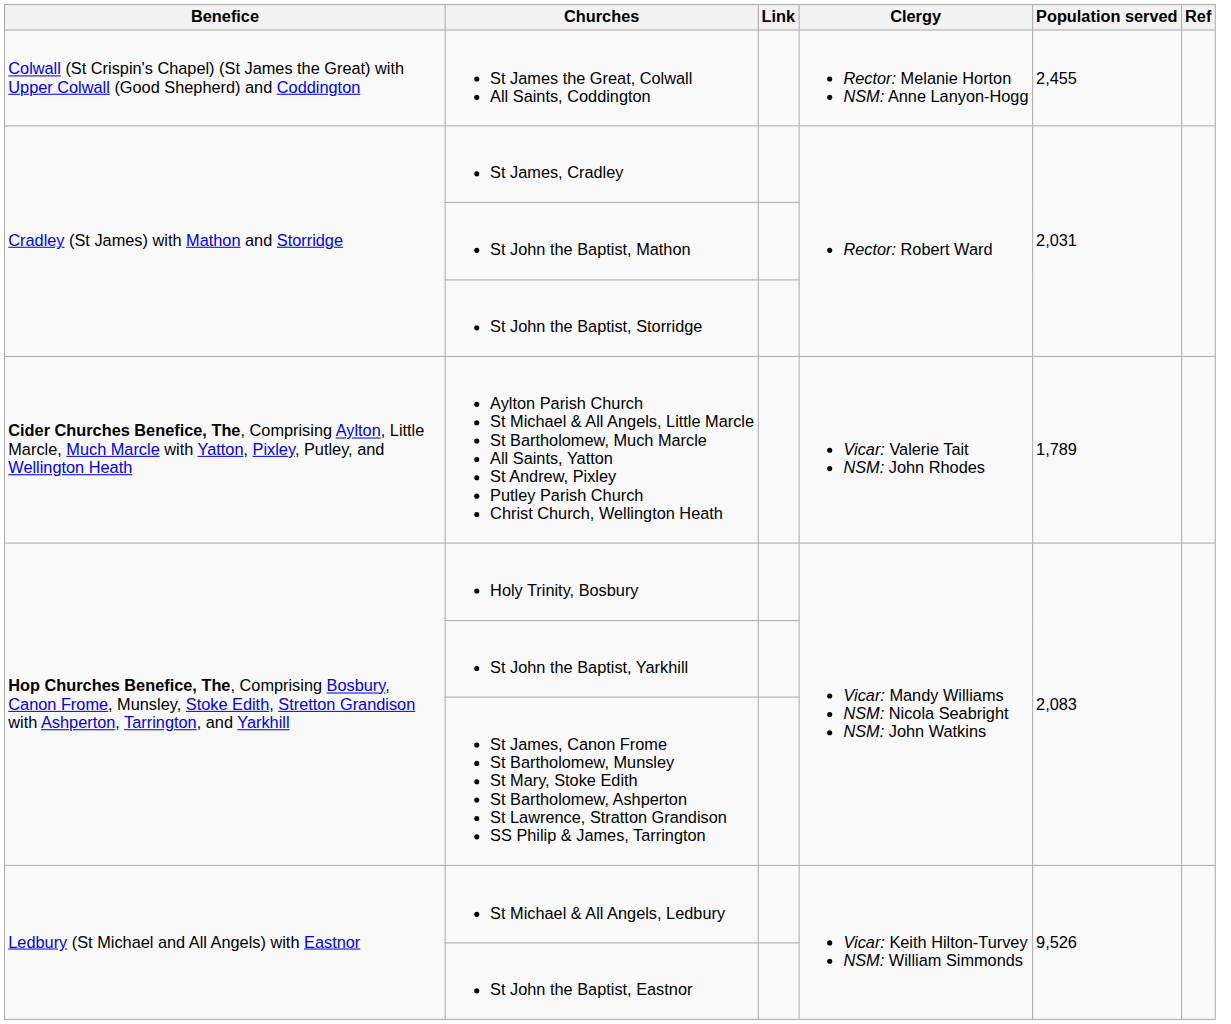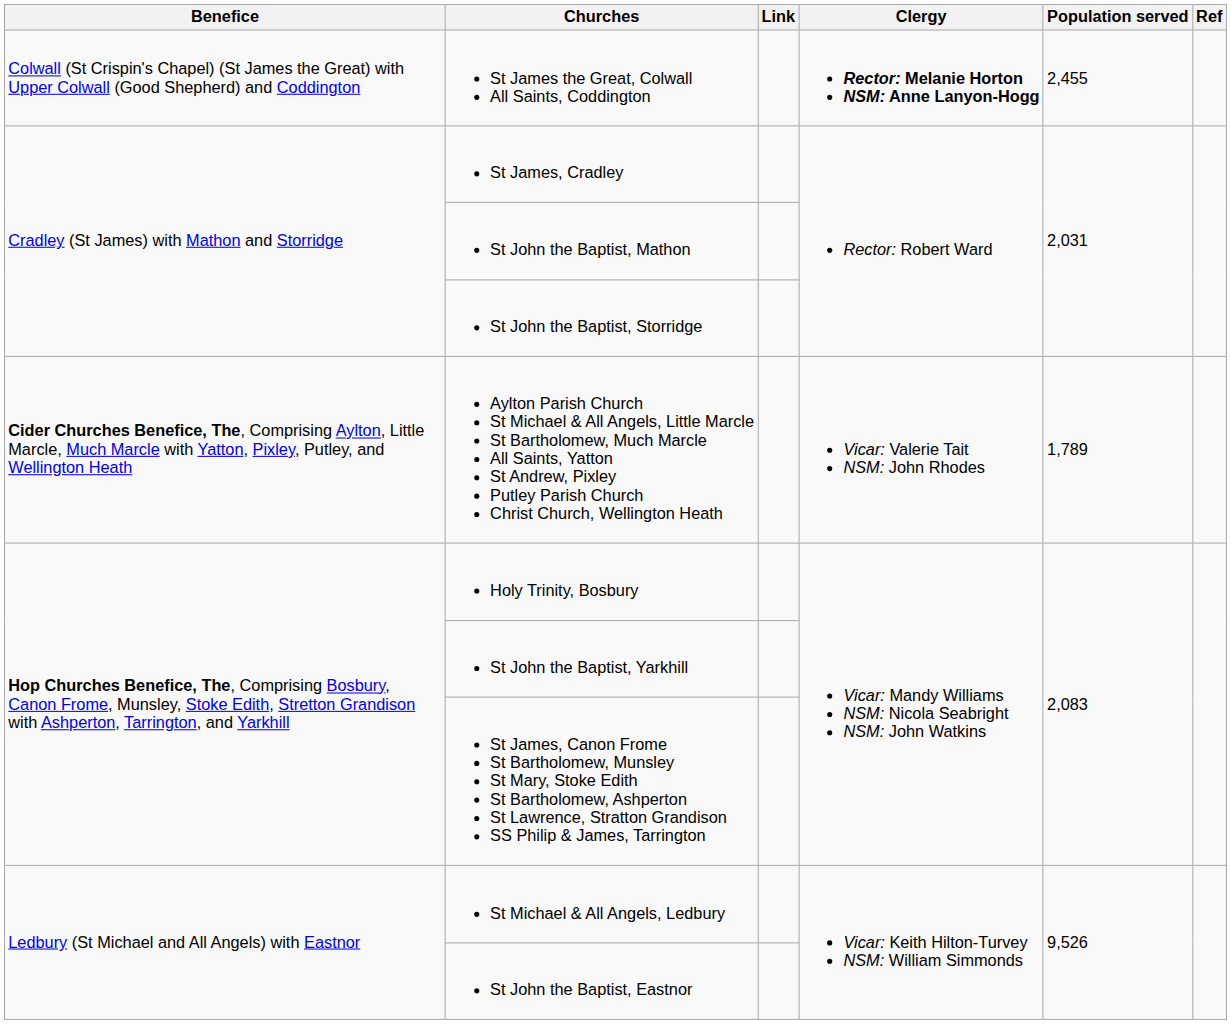(916, 87) normal -> (921, 87) bold
